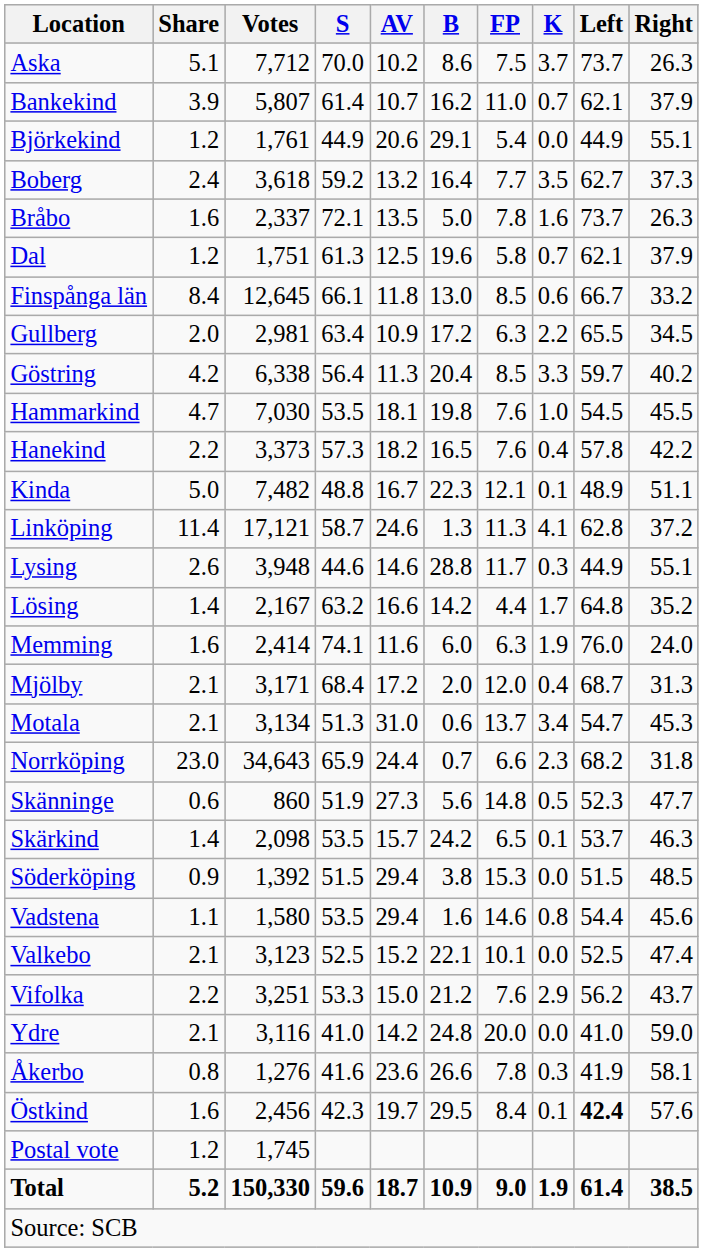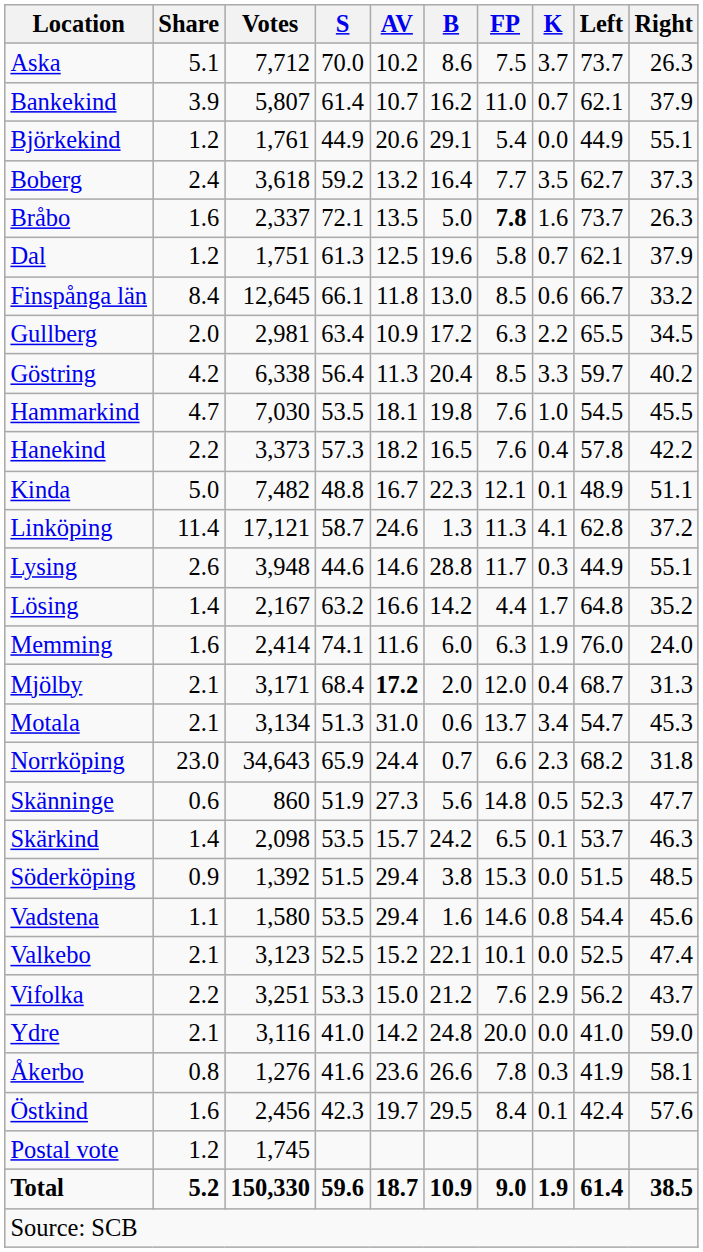(511, 218) normal -> (511, 218) bold
(397, 683) normal -> (397, 683) bold
(602, 1110) bold -> (602, 1110) normal
